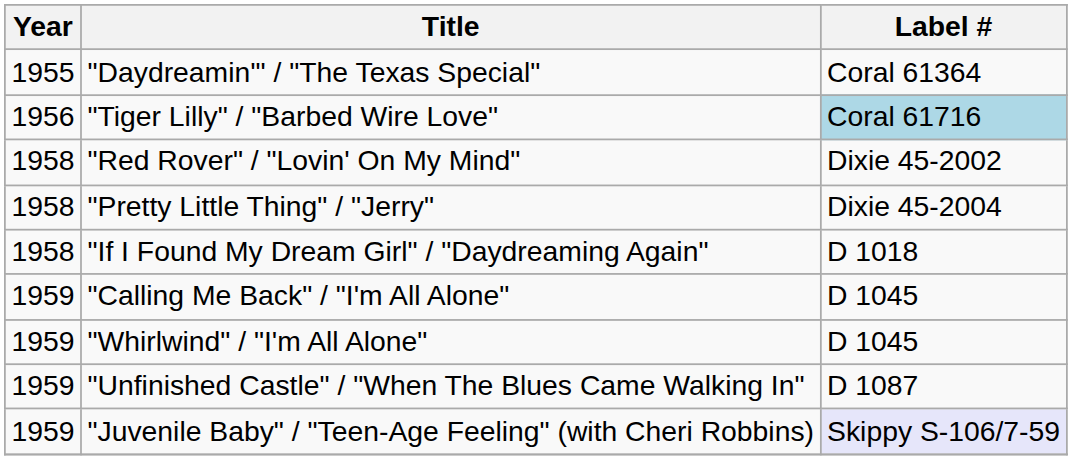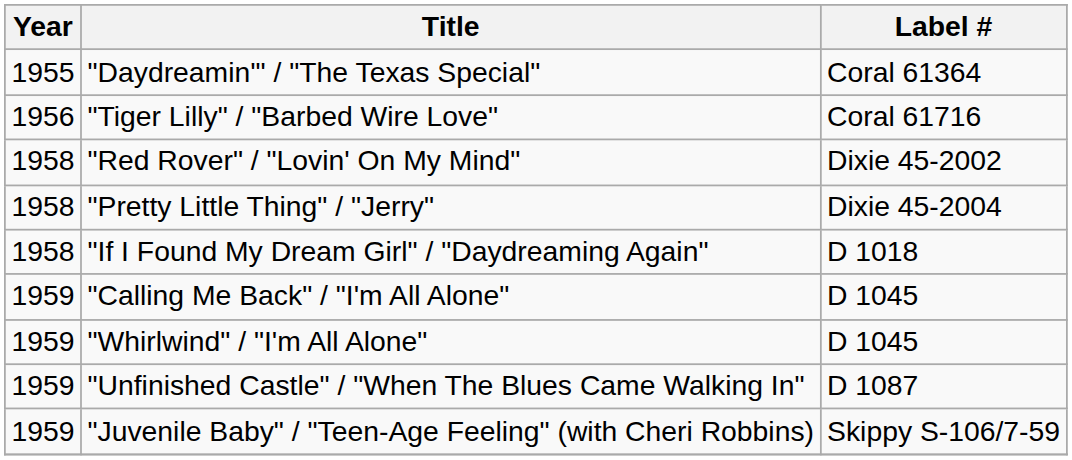(904, 116) lightblue background -> (904, 116) no background
(944, 431) lavender background -> (944, 431) no background
